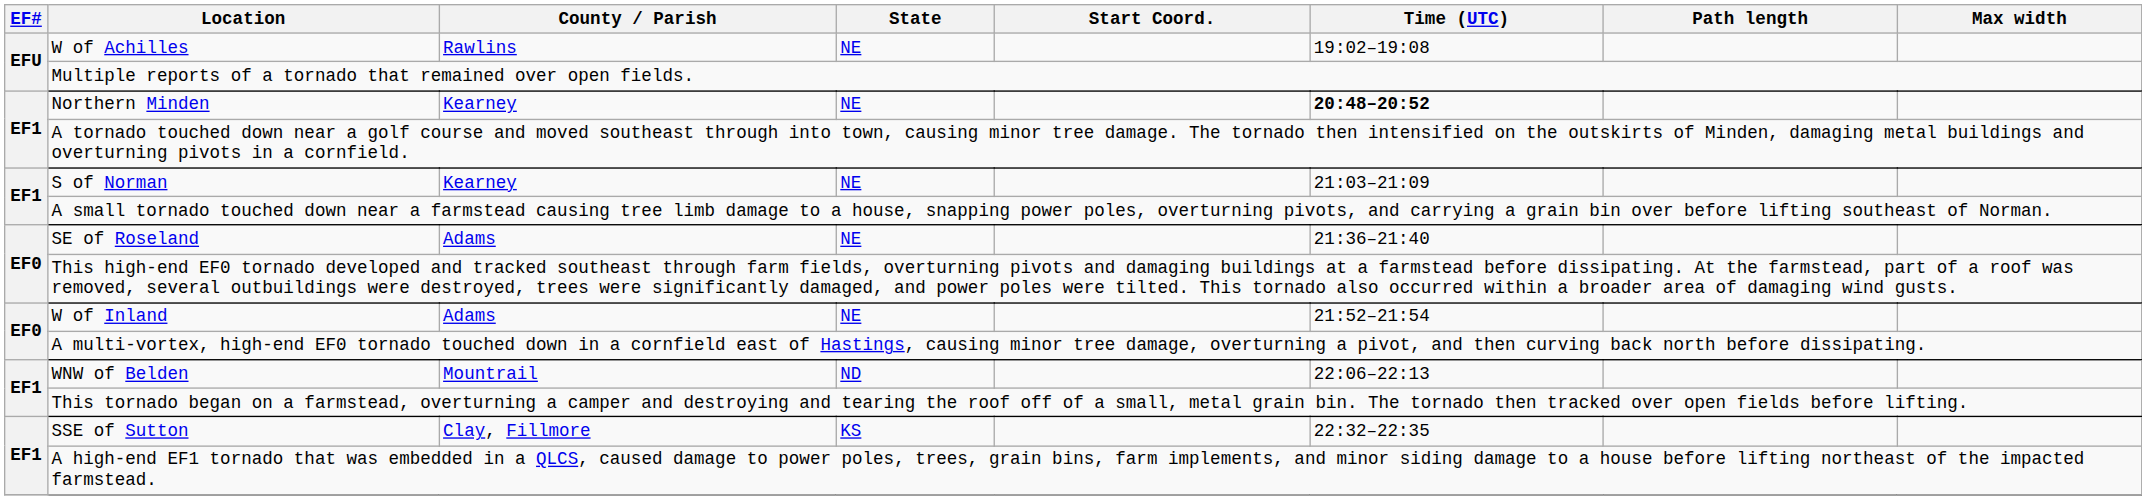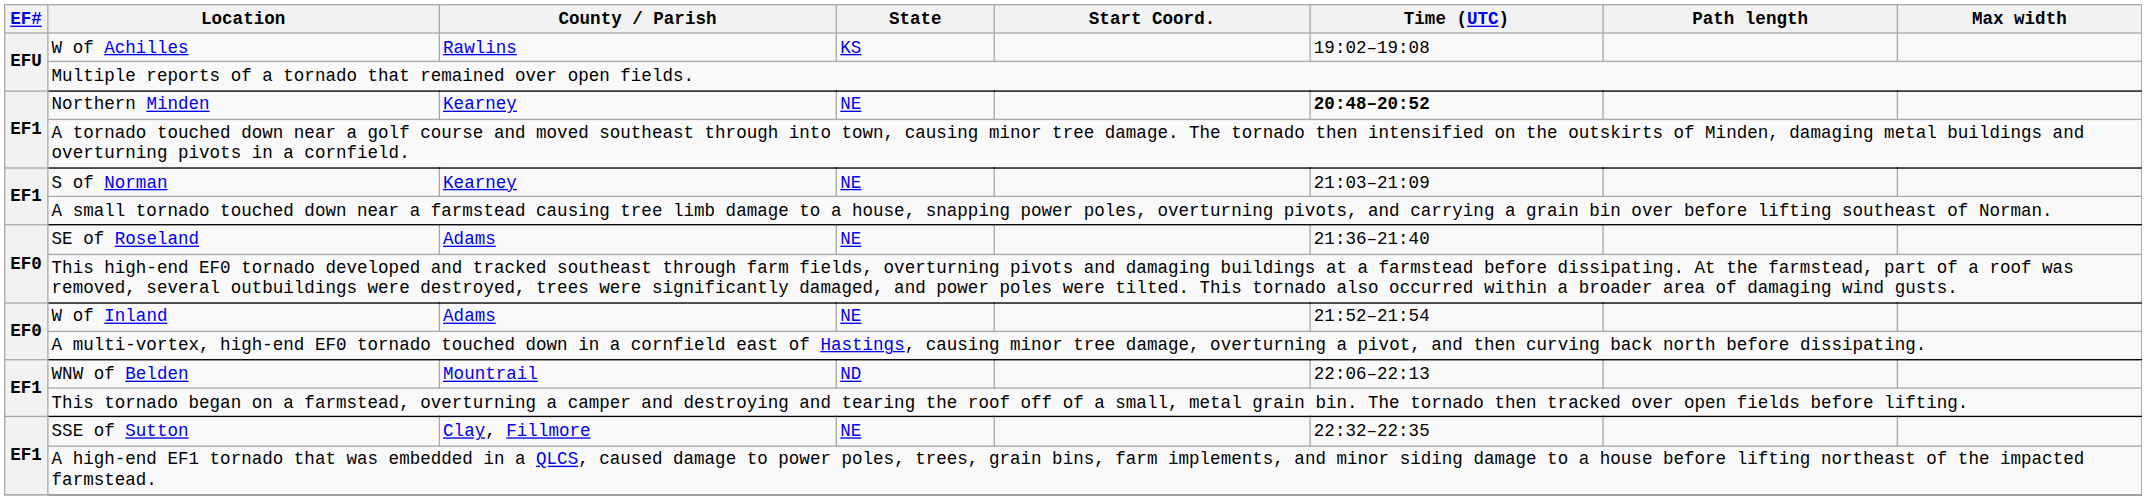(851, 48) NE -> (851, 48) KS
(851, 431) KS -> (851, 431) NE
